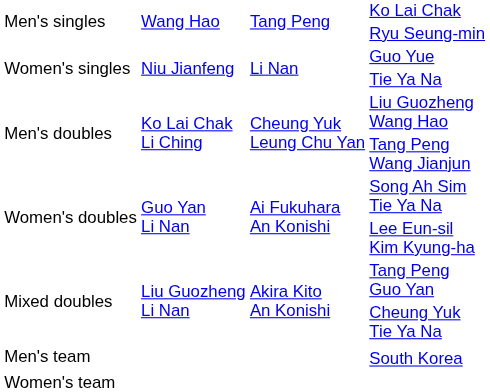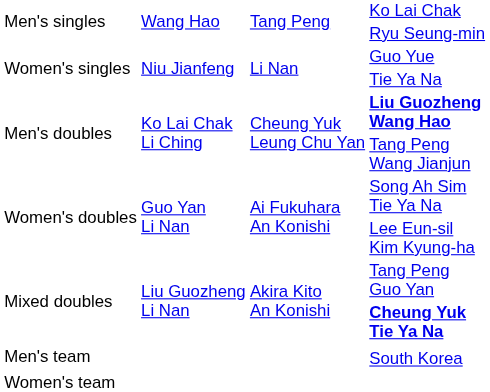(422, 112) normal -> (425, 112) bold
(415, 322) normal -> (418, 322) bold
